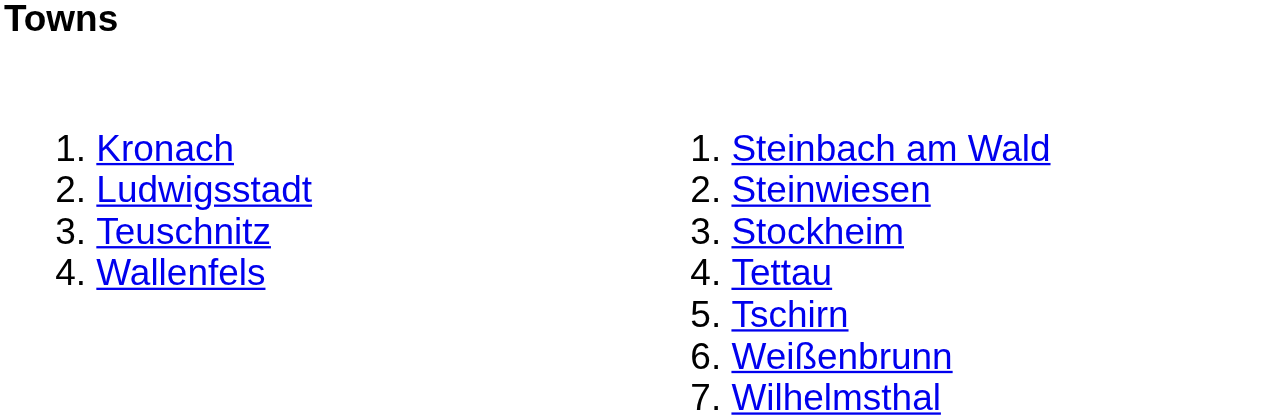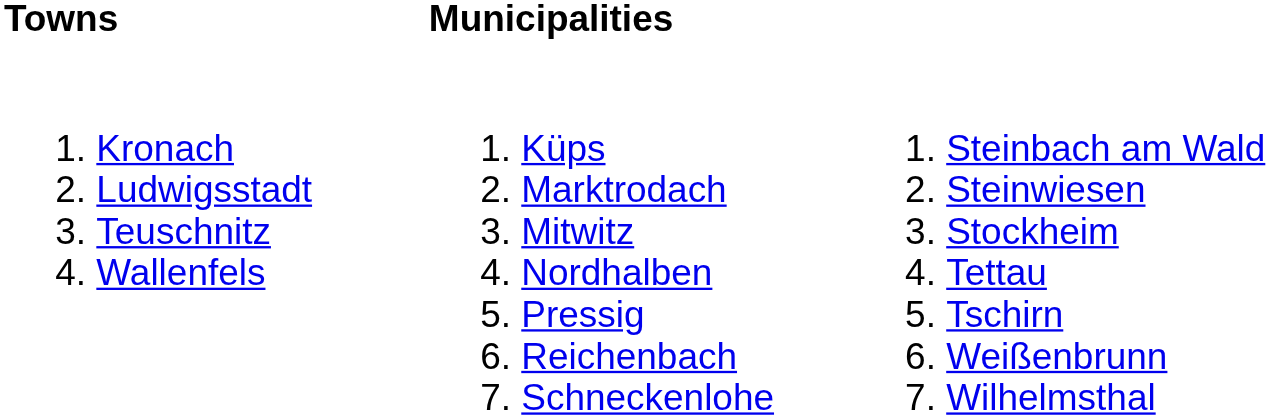+ column: (551, 19)
